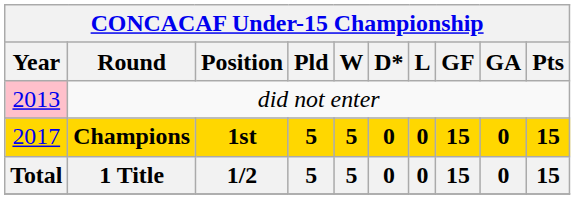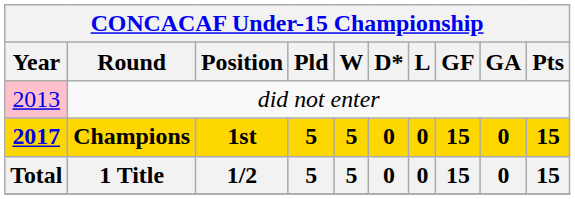(36, 136) normal -> (36, 136) bold
